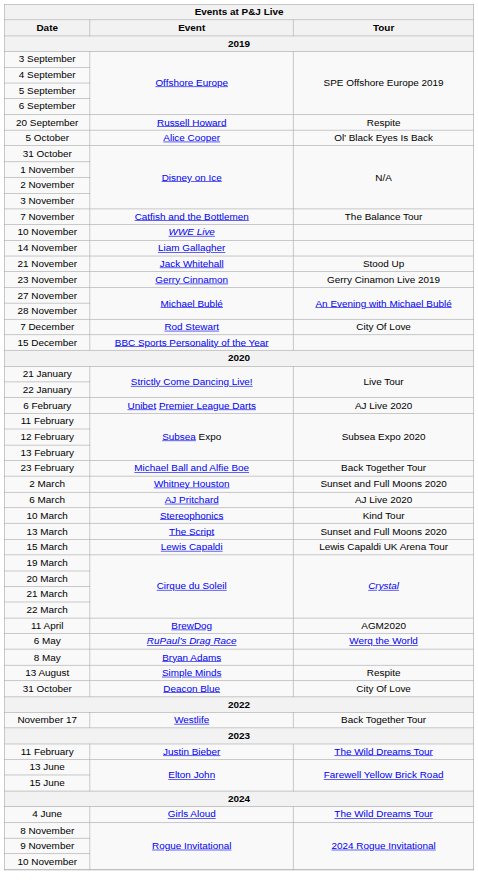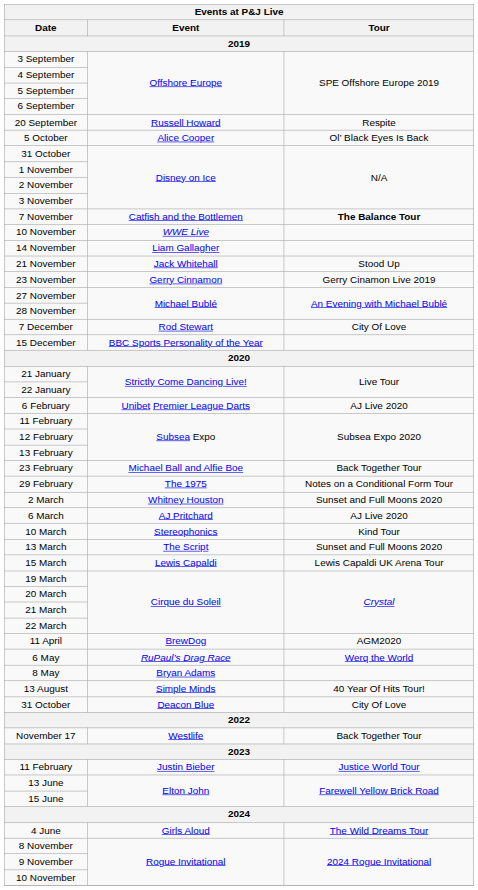(384, 216) normal -> (379, 216) bold
+ row: (46, 484)
(384, 673) Respite -> (379, 688) 40 Year Of Hits Tour!
(384, 751) The Wild Dreams Tour -> (379, 767) Justice World Tour
